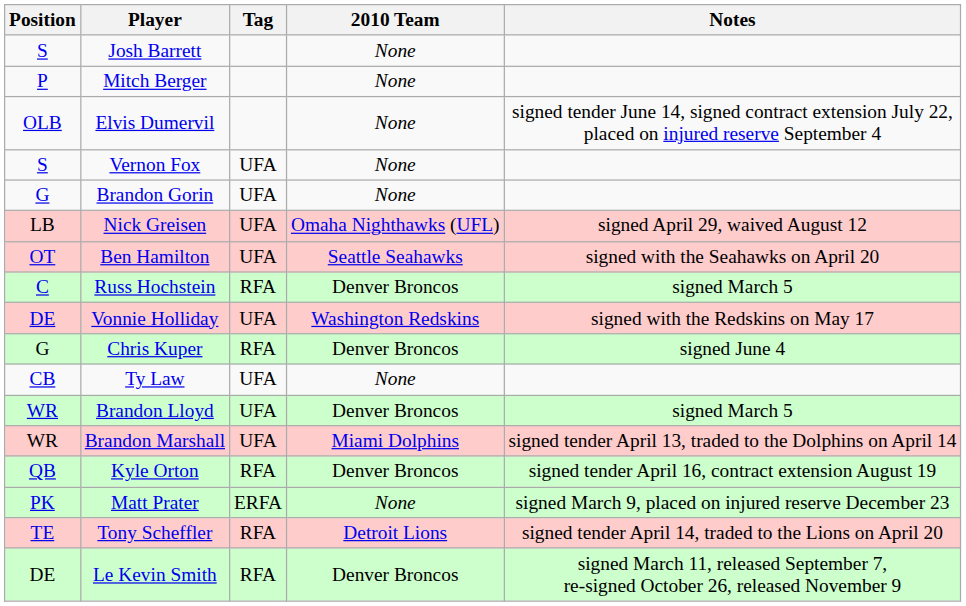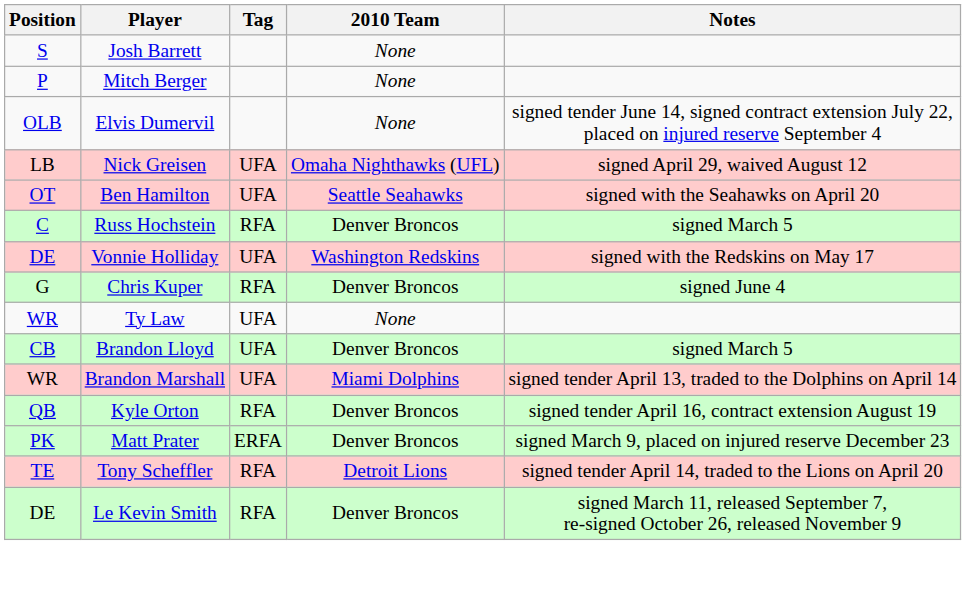- row: (155, 164)
- row: (155, 195)
(42, 379) CB -> (42, 317) WR
(42, 410) WR -> (42, 348) CB
(395, 502) None -> (395, 440) Denver Broncos
